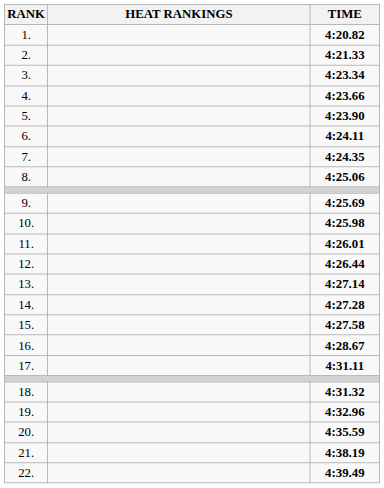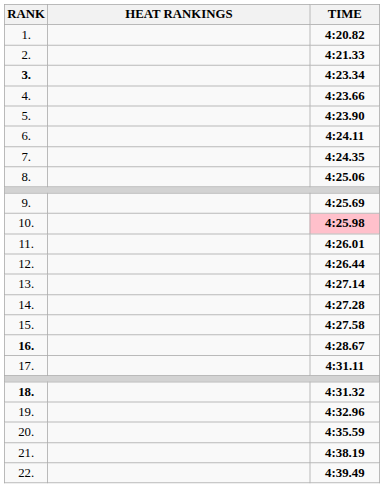(26, 75) normal -> (26, 75) bold
(345, 223) no background -> (345, 223) pink background
(26, 345) normal -> (26, 345) bold
(26, 391) normal -> (26, 391) bold
